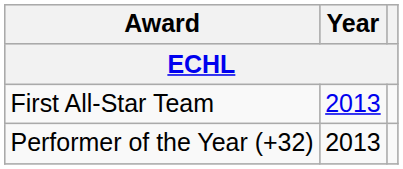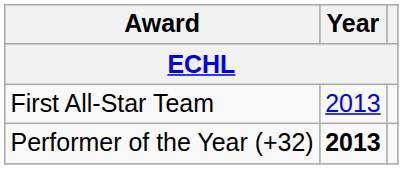(353, 143) normal -> (353, 143) bold
